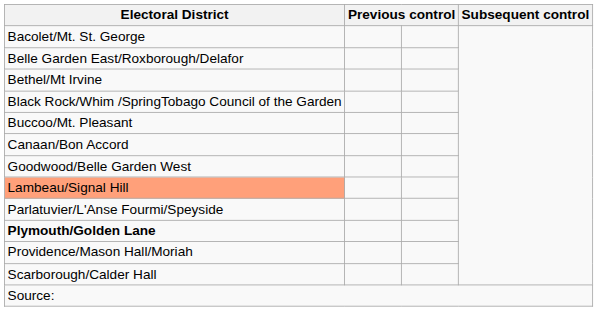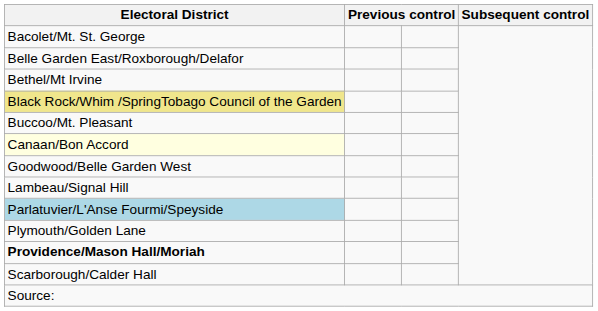(175, 101) no background -> (175, 101) khaki background
(68, 144) no background -> (68, 144) lightyellow background
(68, 187) lightsalmon background -> (68, 187) no background
(115, 209) no background -> (115, 209) lightblue background
(82, 230) bold -> (77, 230) normal
(100, 252) normal -> (106, 252) bold
